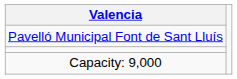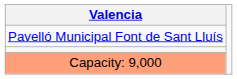(115, 63) no background -> (115, 63) lightsalmon background
